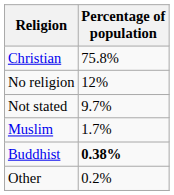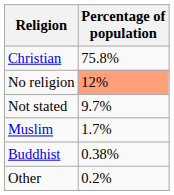(95, 82) no background -> (95, 82) lightsalmon background
(101, 154) bold -> (100, 154) normal
